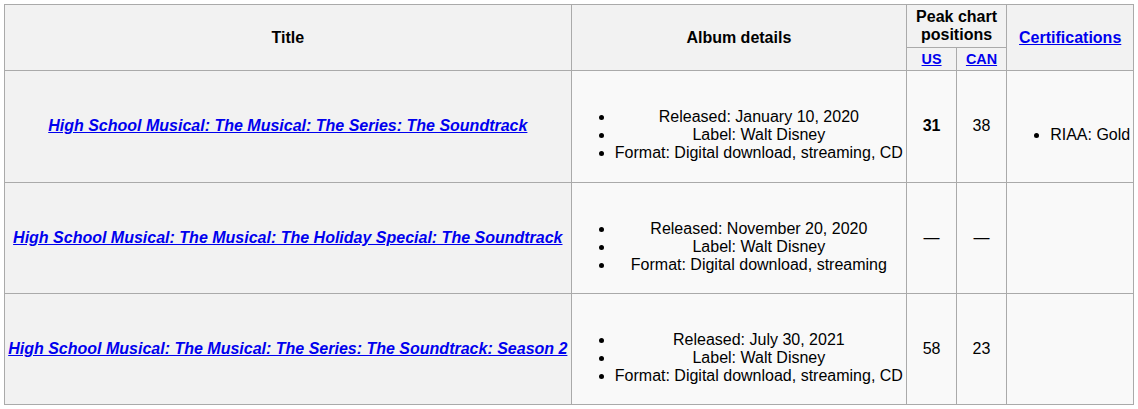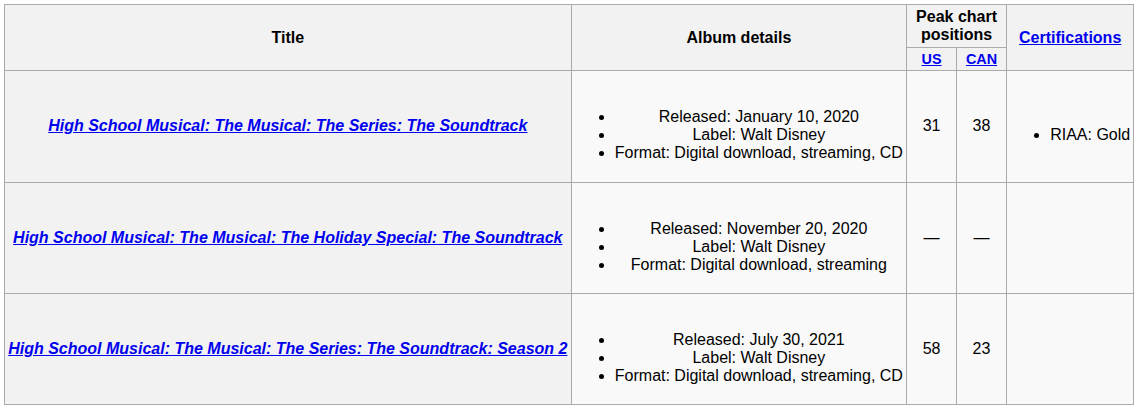(932, 126) bold -> (932, 126) normal
